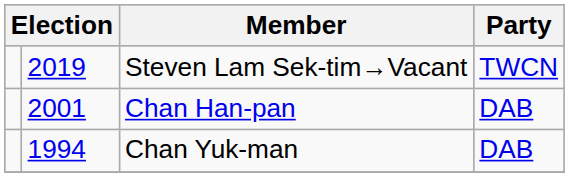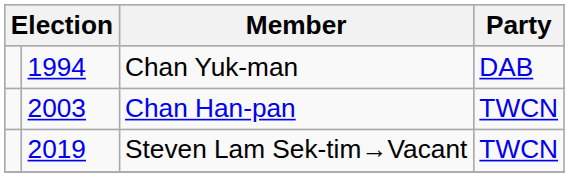rows swapped: (212, 150) <-> (296, 66)
(57, 108) 2001 -> (57, 108) 2003
(506, 108) DAB -> (519, 108) TWCN
